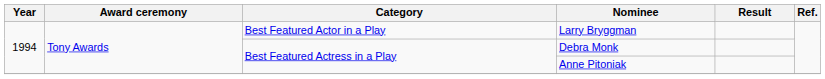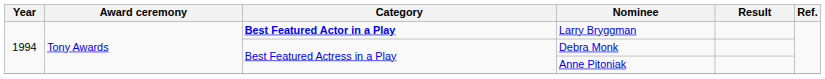(315, 30) normal -> (320, 30) bold
